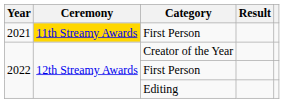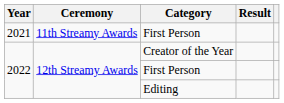(87, 32) gold background -> (87, 32) no background
